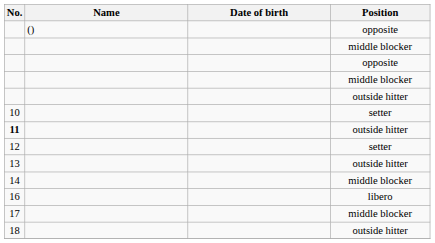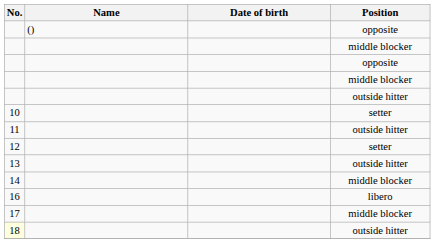(15, 130) bold -> (15, 130) normal
(15, 230) no background -> (15, 230) lightyellow background
